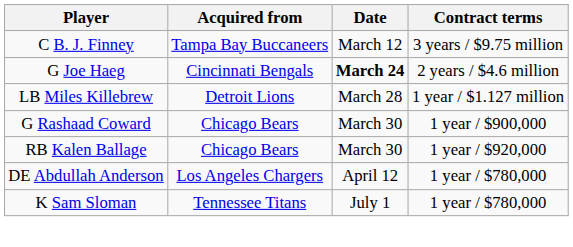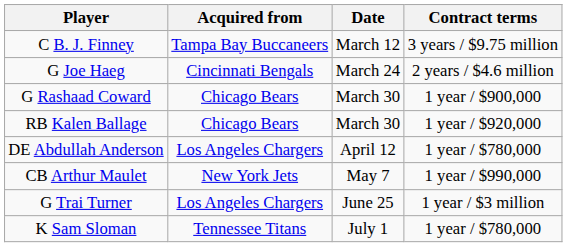(370, 70) bold -> (368, 70) normal
- row: (86, 96)
+ row: (86, 176)
+ row: (86, 202)
